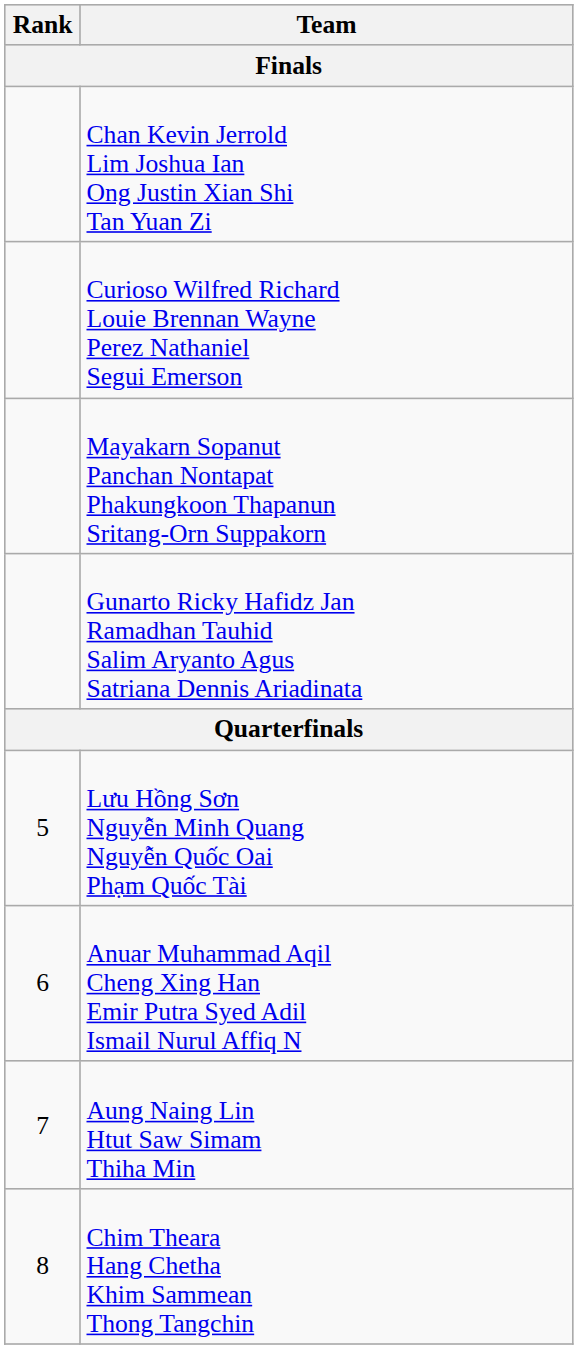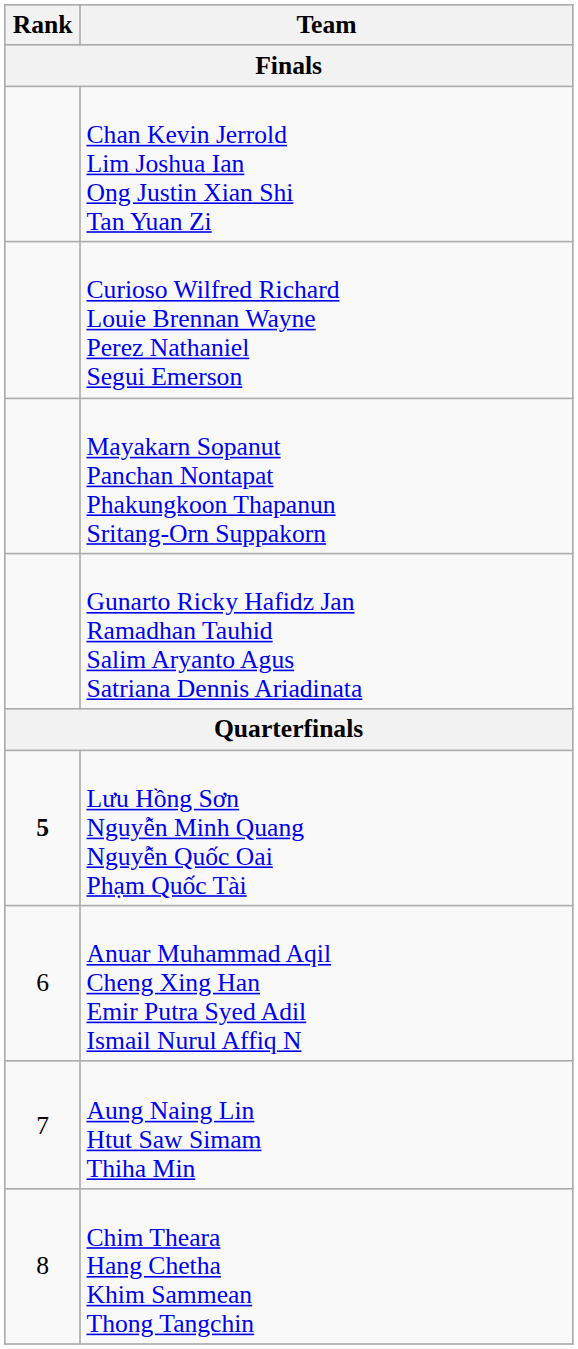(43, 827) normal -> (43, 827) bold
